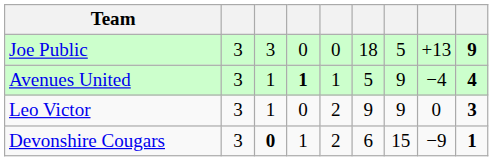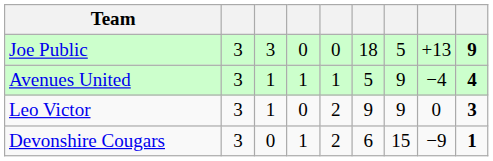(303, 79) bold -> (303, 79) normal
(270, 140) bold -> (270, 140) normal
